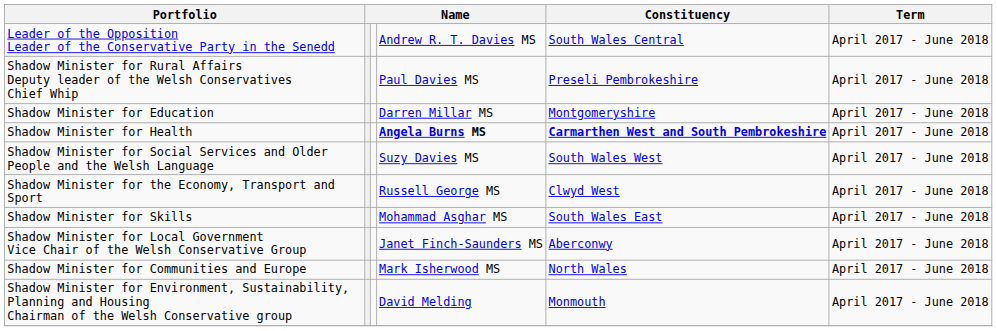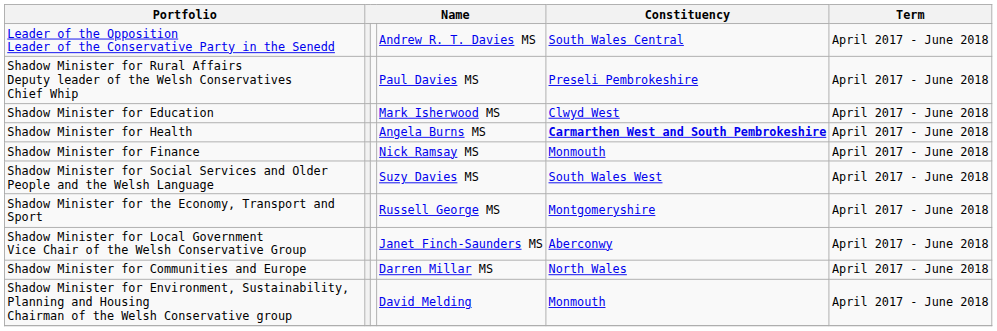(436, 113) Darren Millar MS -> (440, 113) Mark Isherwood MS
(602, 113) Montgomeryshire -> (584, 113) Clwyd West
(432, 132) bold -> (432, 132) normal
+ row: (103, 151)
(584, 191) Clwyd West -> (602, 210) Montgomeryshire
- row: (100, 217)
(440, 270) Mark Isherwood MS -> (436, 270) Darren Millar MS
